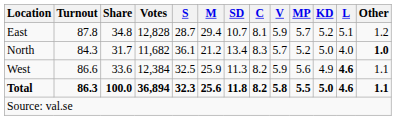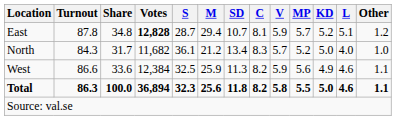(154, 32) normal -> (154, 32) bold
(381, 50) bold -> (381, 50) normal
(346, 69) bold -> (346, 69) normal
